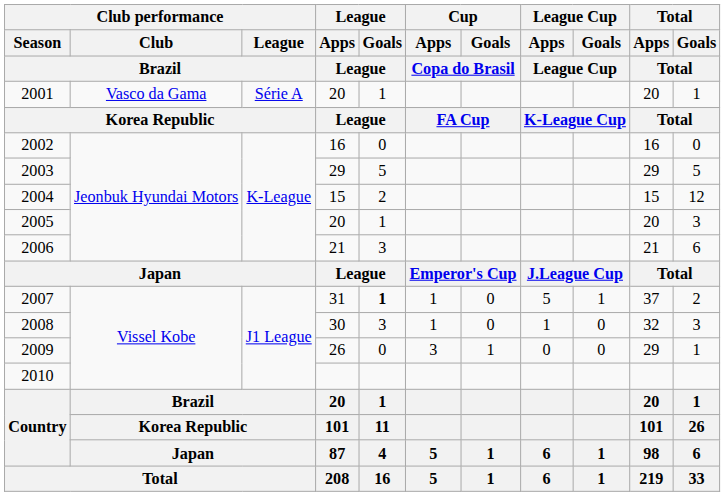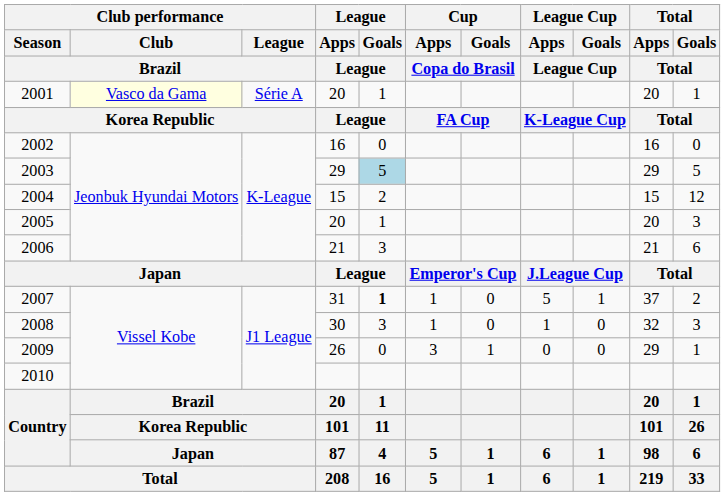(156, 94) no background -> (156, 94) lightyellow background
(382, 171) no background -> (382, 171) lightblue background
